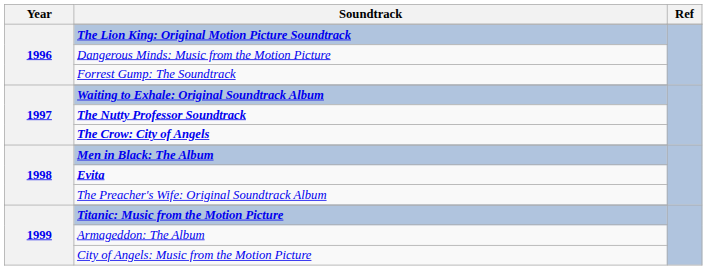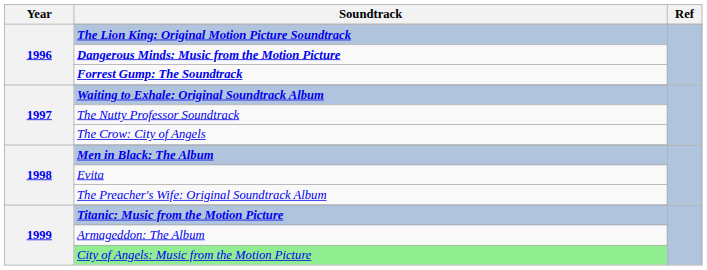(204, 54) normal -> (209, 54) bold
(156, 74) normal -> (160, 74) bold
(162, 114) bold -> (158, 114) normal
(143, 134) bold -> (141, 134) normal
(91, 174) bold -> (90, 174) normal
(194, 255) no background -> (194, 255) lightgreen background
